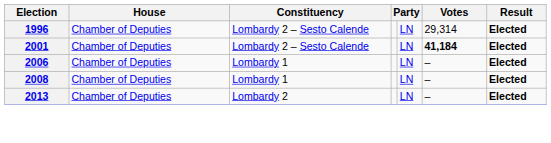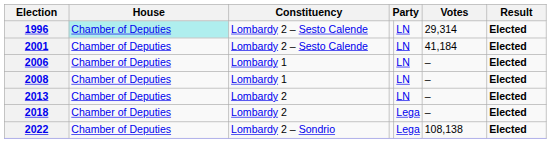(121, 29) no background -> (121, 29) paleturquoise background
(441, 46) bold -> (441, 46) normal
+ row: (37, 113)
+ row: (37, 130)
